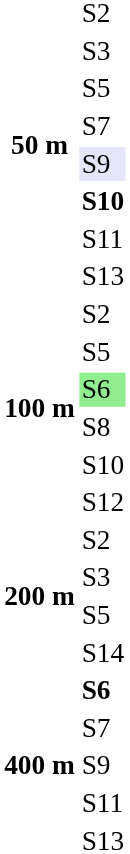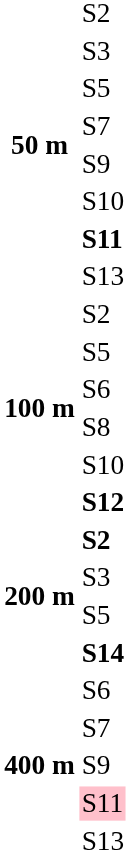(96, 163) lavender background -> (96, 163) no background
(103, 201) bold -> (103, 201) normal
(102, 238) normal -> (102, 238) bold
(96, 389) lightgreen background -> (96, 389) no background
(103, 502) normal -> (103, 502) bold
(96, 539) normal -> (96, 539) bold
(103, 652) normal -> (103, 652) bold
(96, 690) bold -> (96, 690) normal
(102, 803) no background -> (102, 803) pink background
